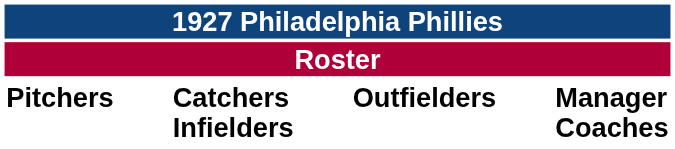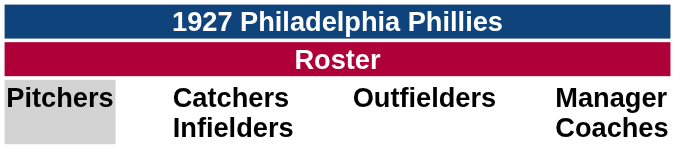(60, 97) no background -> (60, 97) lightgrey background
